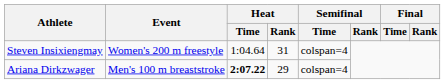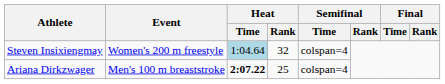(248, 50) no background -> (248, 50) lightblue background
(283, 50) 31 -> (283, 50) 32
(283, 69) 29 -> (283, 69) 25
